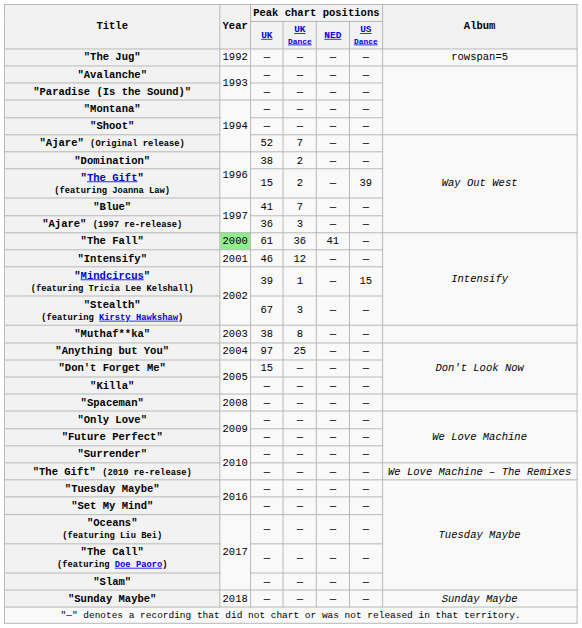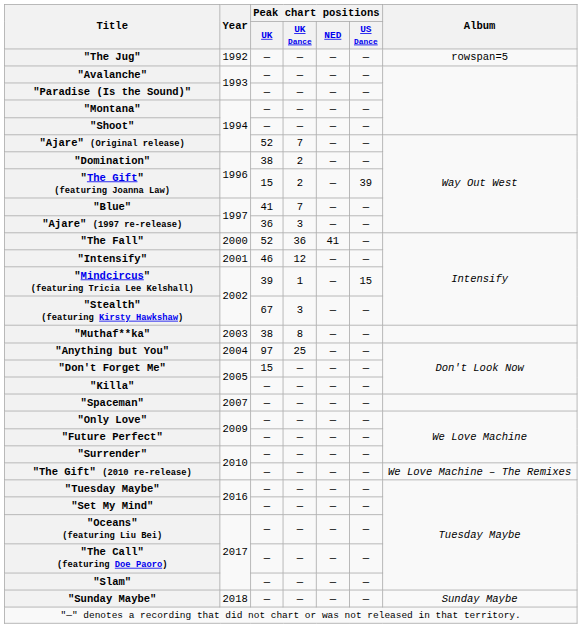(235, 241) lightgreen background -> (235, 241) no background
(267, 241) 61 -> (267, 241) 52
(235, 403) 2008 -> (235, 403) 2007
